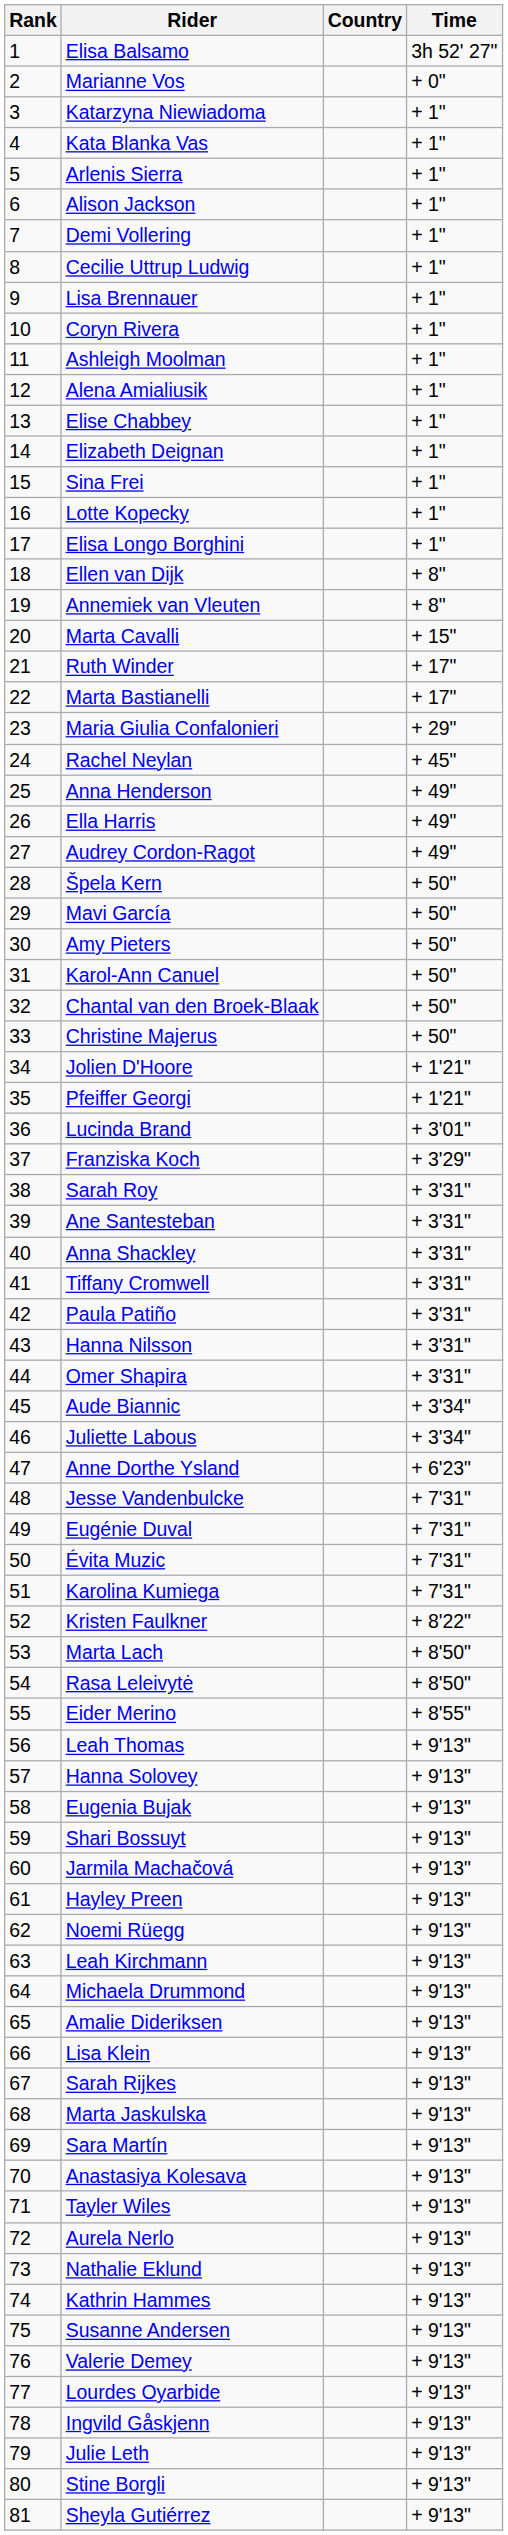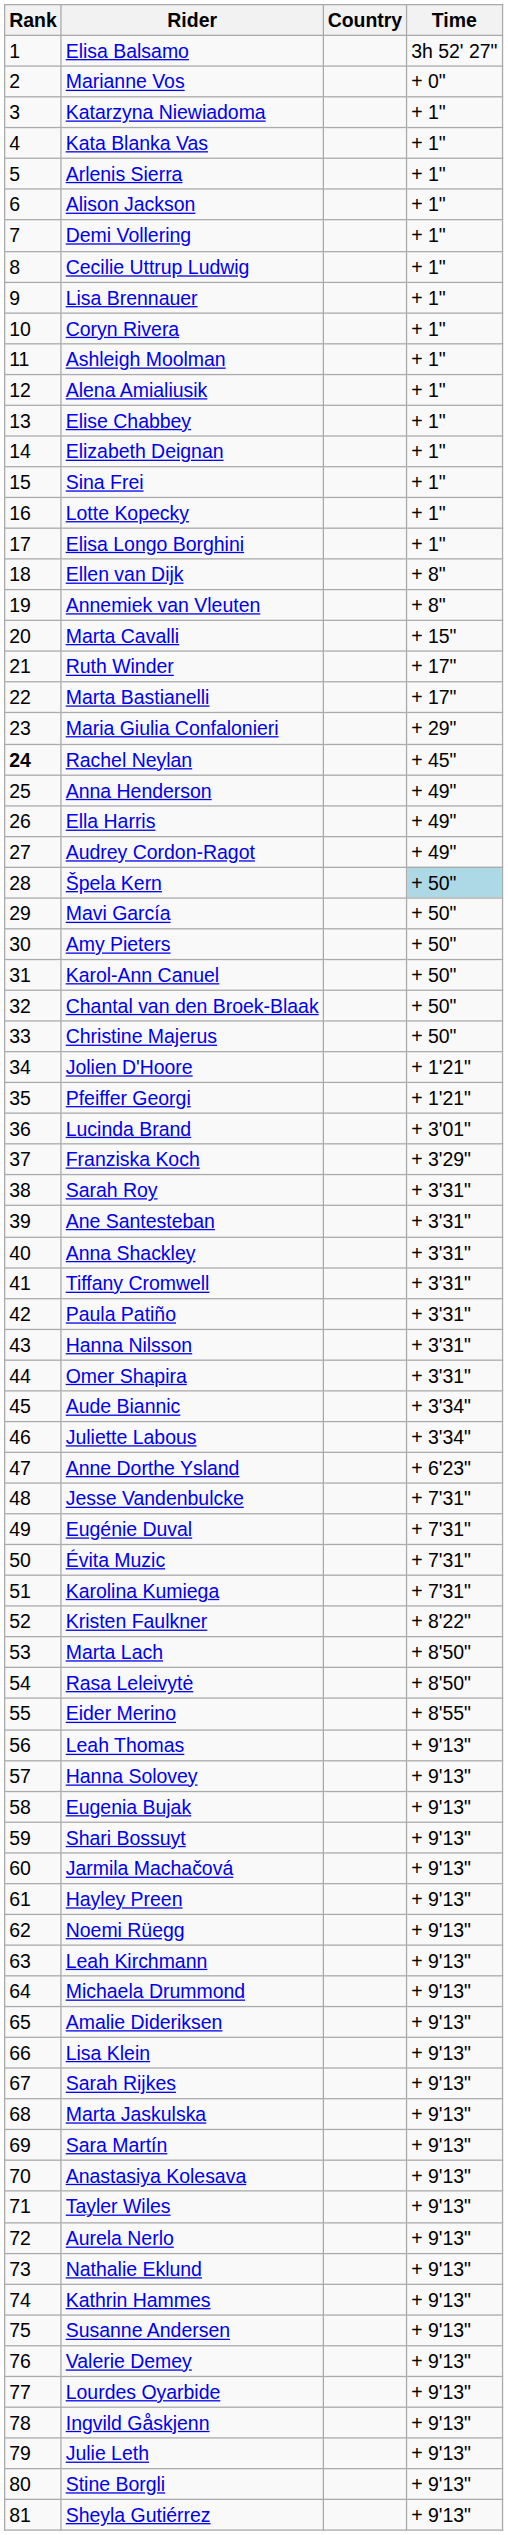(20, 759) normal -> (20, 759) bold
(434, 883) no background -> (434, 883) lightblue background
